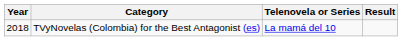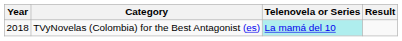(300, 28) no background -> (300, 28) paleturquoise background
